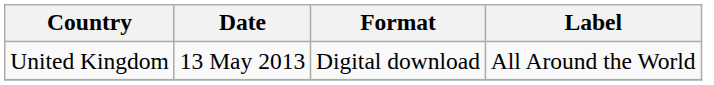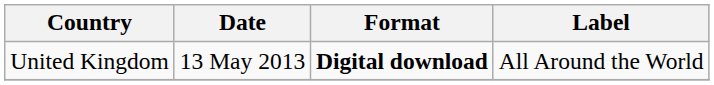(398, 60) normal -> (402, 60) bold
